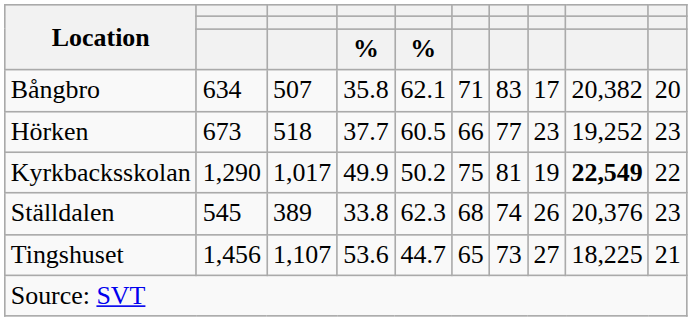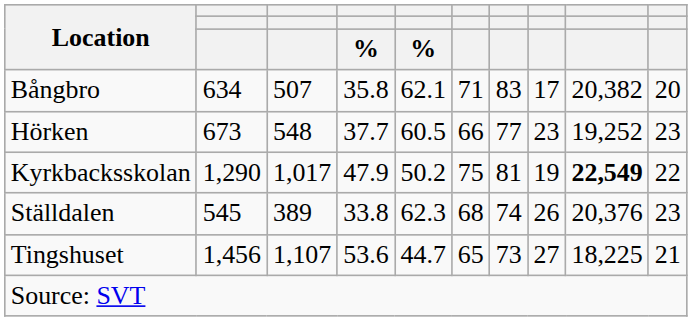(292, 131) 518 -> (292, 131) 548
(366, 172) 49.9 -> (366, 172) 47.9
